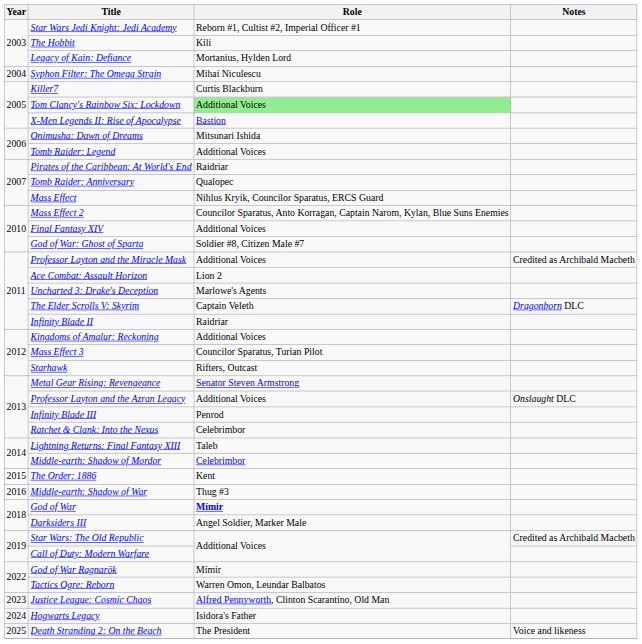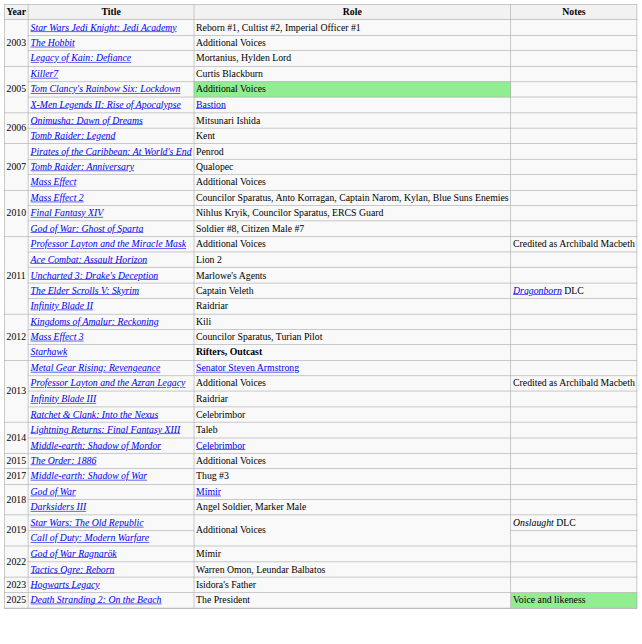(204, 43) Kili -> (231, 43) Additional Voices
- row: (96, 74)
(231, 151) Additional Voices -> (206, 136) Kent
(212, 167) Raidriar -> (210, 151) Penrod
(290, 197) Nihlus Kryik, Councilor Sparatus, ERCS Guard -> (231, 182) Additional Voices
(231, 228) Additional Voices -> (290, 213) Nihlus Kryik, Councilor Sparatus, ERCS Guard
(231, 337) Additional Voices -> (204, 321) Kili
(227, 368) normal -> (229, 352) bold
(544, 399) Onslaught DLC -> (574, 383) Credited as Archibald Macbeth
(210, 414) Penrod -> (212, 399) Raidriar
(206, 476) Kent -> (231, 461) Additional Voices
(16, 492) 2016 -> (16, 476) 2017
(210, 507) bold -> (209, 492) normal
(574, 538) Credited as Archibald Macbeth -> (544, 523) Onslaught DLC
- row: (91, 600)
(16, 615) 2024 -> (16, 584) 2023
(549, 631) no background -> (549, 600) lightgreen background
